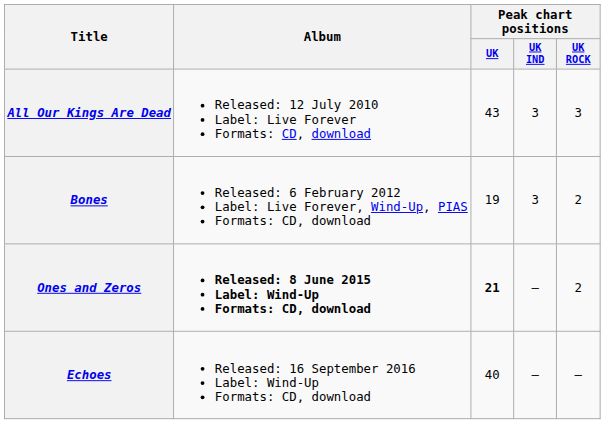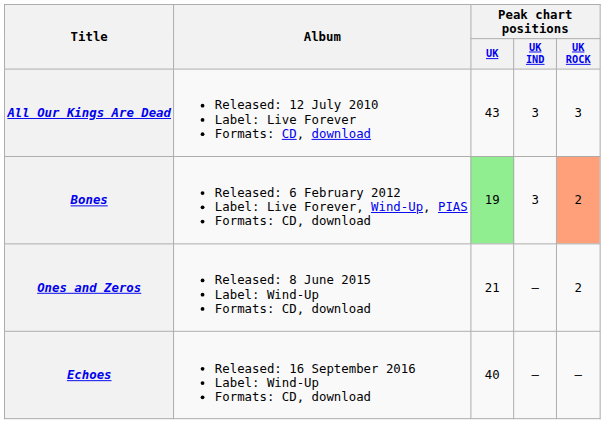(492, 200) no background -> (492, 200) lightgreen background
(578, 200) no background -> (578, 200) lightsalmon background
(322, 295) bold -> (322, 295) normal
(492, 288) bold -> (492, 288) normal
